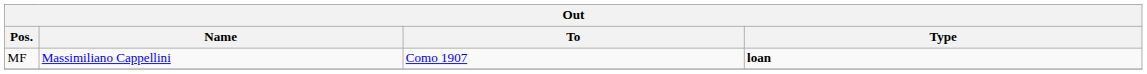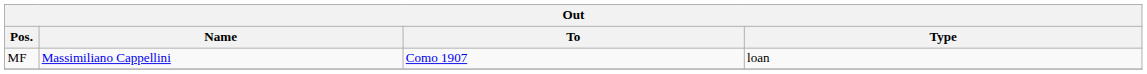(759, 58) bold -> (758, 58) normal
